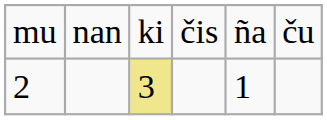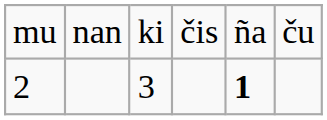(146, 85) khaki background -> (146, 85) no background
(243, 85) normal -> (243, 85) bold
